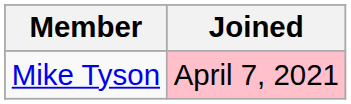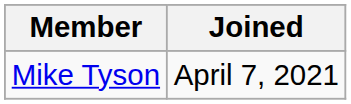(256, 74) pink background -> (256, 74) no background
